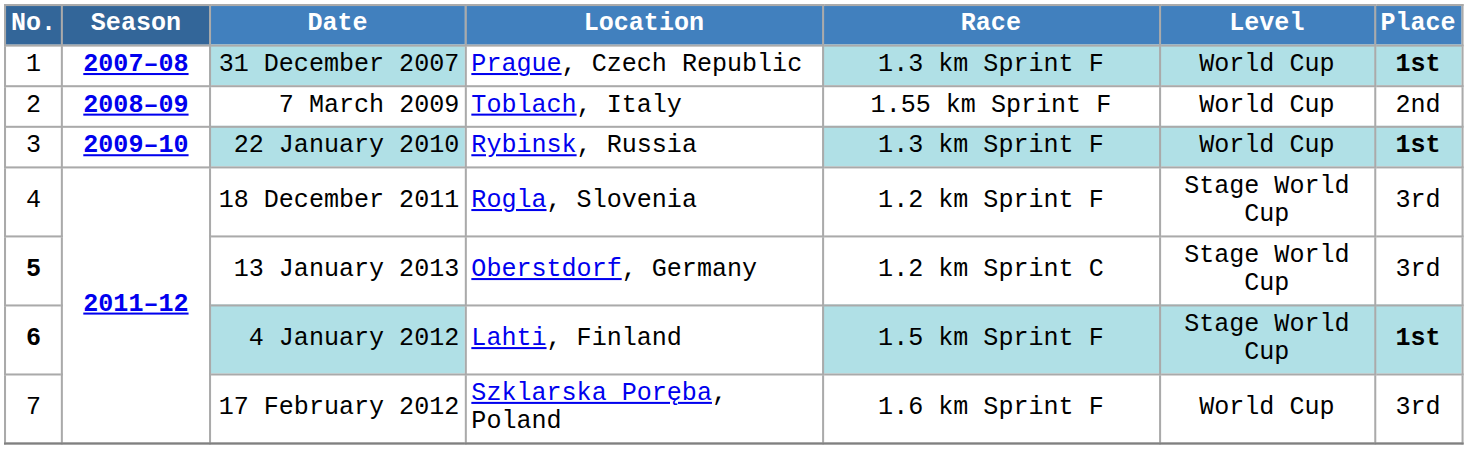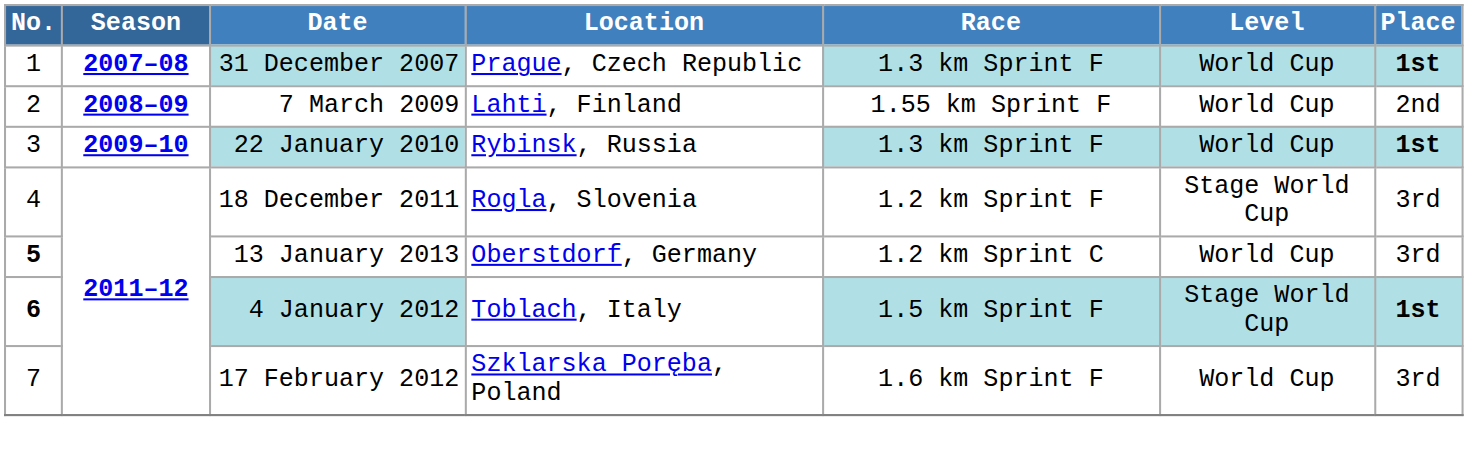(577, 107) Toblach, Italy -> (577, 107) Lahti, Finland
(1267, 271) Stage World Cup -> (1267, 256) World Cup
(577, 339) Lahti, Finland -> (577, 311) Toblach, Italy
